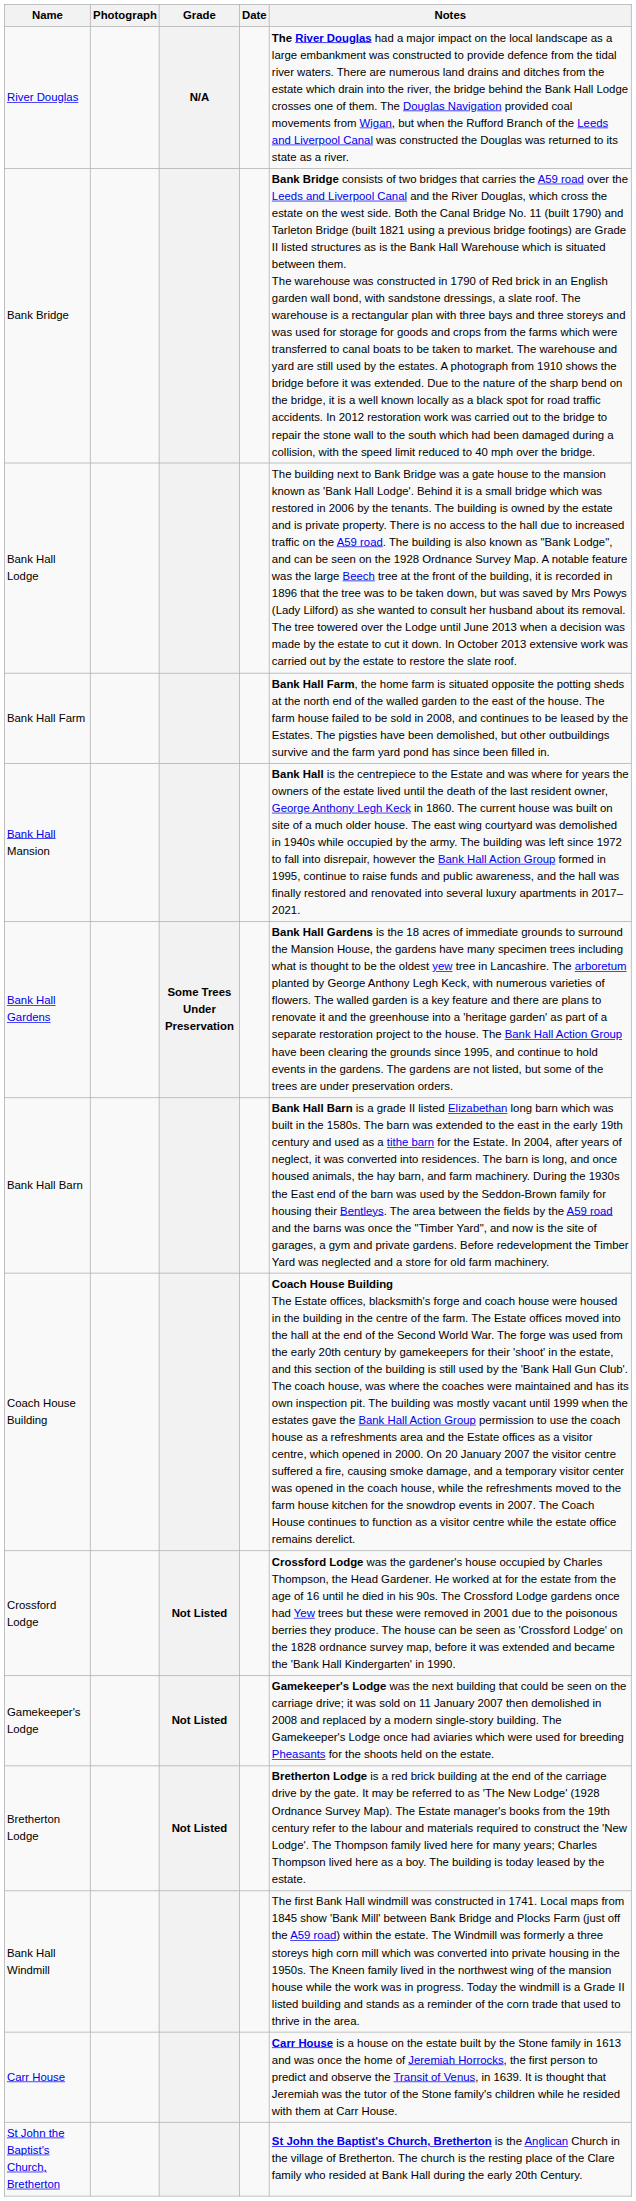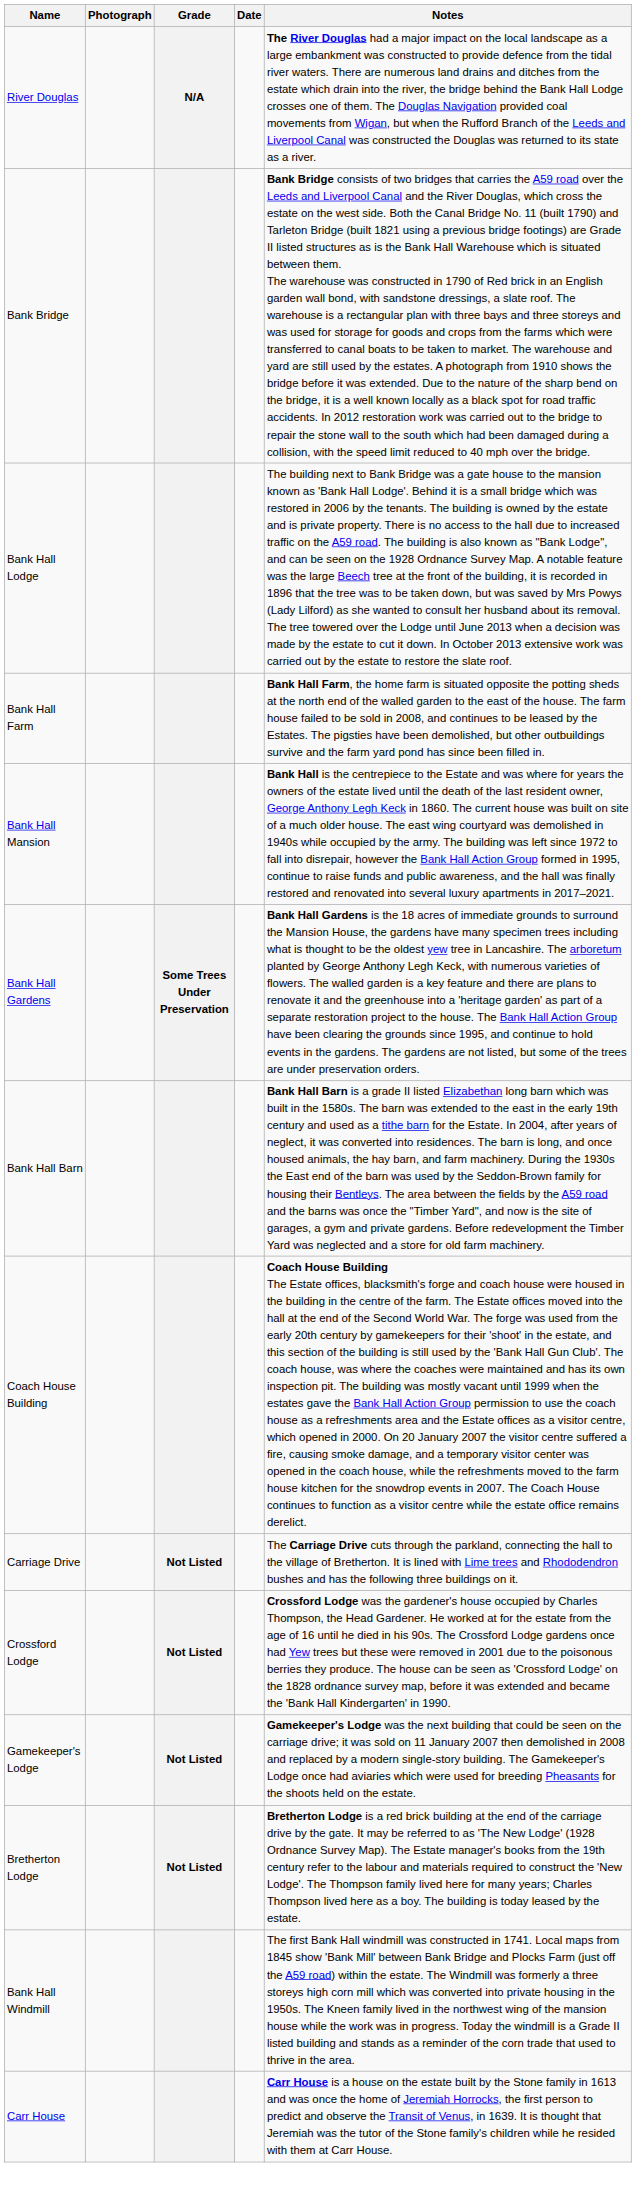+ row: (44, 1562)
- row: (36, 2159)
